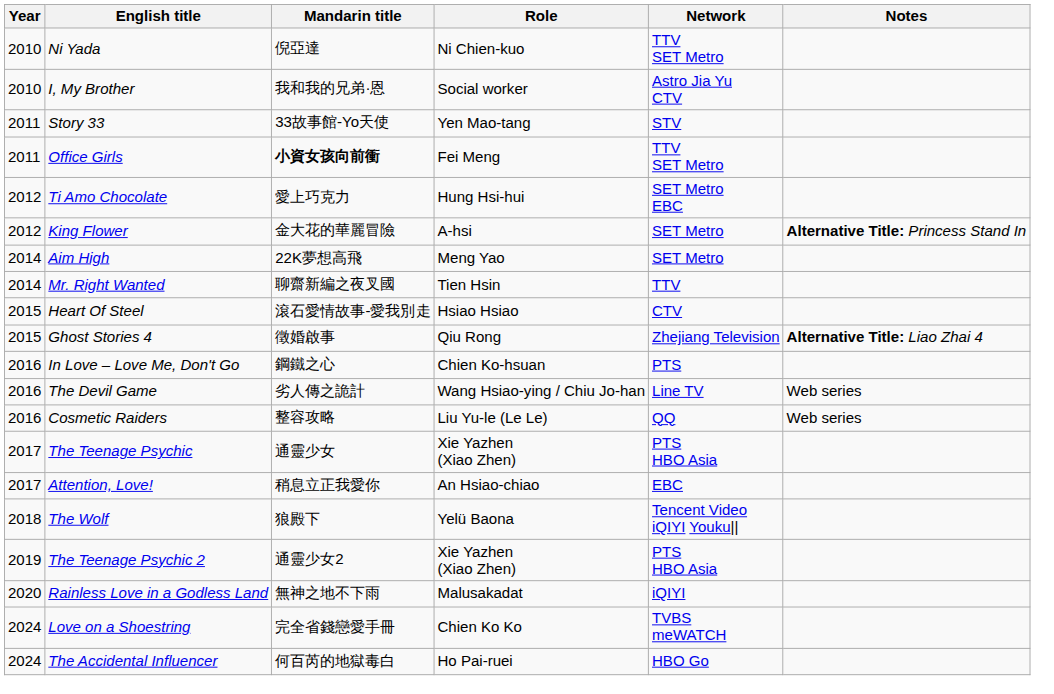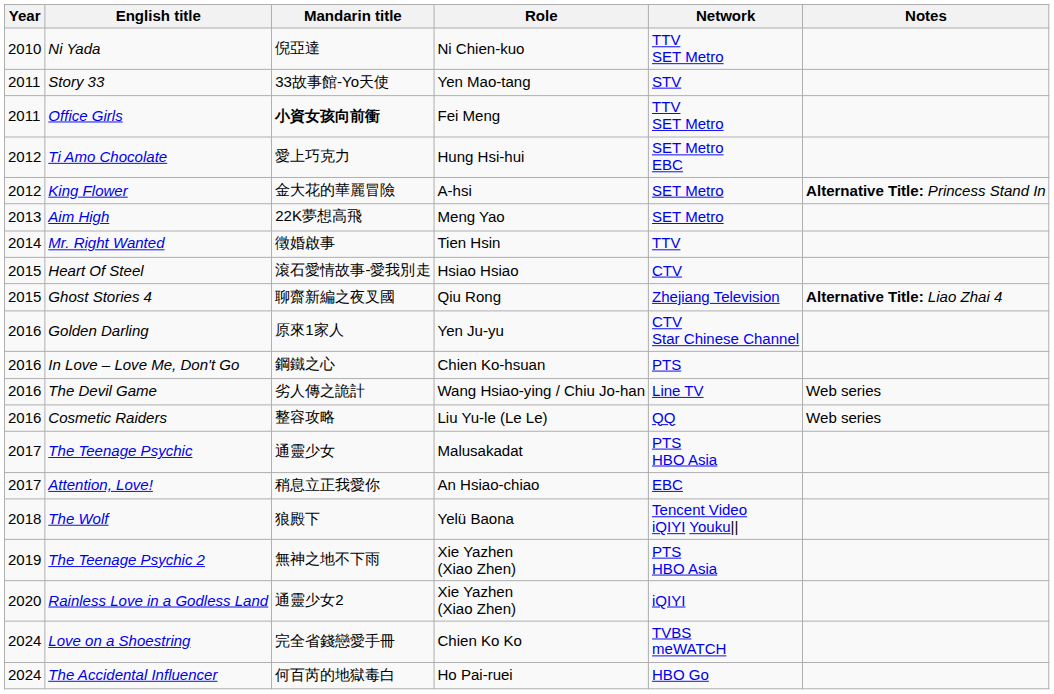- row: (91, 89)
(25, 258) 2014 -> (25, 217) 2013
(335, 284) 聊齋新編之夜叉國 -> (305, 243) 徵婚啟事
(305, 337) 徵婚啟事 -> (335, 296) 聊齋新編之夜叉國
+ row: (98, 331)
(477, 451) Xie Yazhen (Xiao Zhen) -> (480, 451) Malusakadat
(309, 559) 通靈少女2 -> (328, 559) 無神之地不下雨
(328, 593) 無神之地不下雨 -> (309, 600) 通靈少女2
(480, 593) Malusakadat -> (477, 600) Xie Yazhen (Xiao Zhen)
